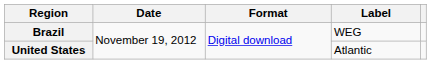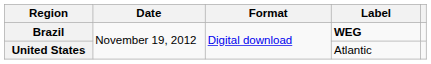(348, 31) normal -> (348, 31) bold
